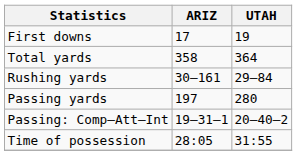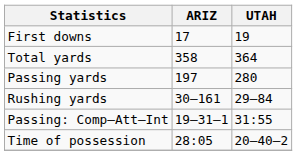rows swapped: (57, 78) <-> (57, 99)
(261, 119) 20–40–2 -> (254, 119) 31:55
(254, 140) 31:55 -> (261, 140) 20–40–2
